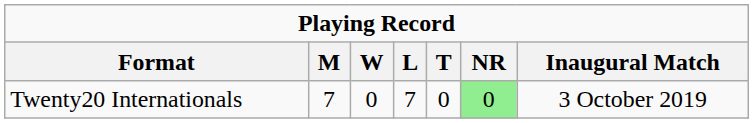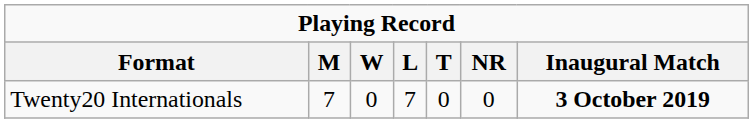(489, 99) lightgreen background -> (489, 99) no background
(633, 99) normal -> (633, 99) bold
